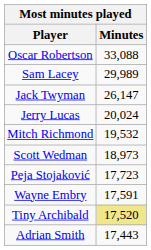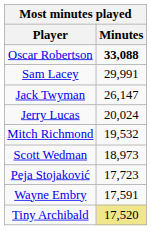(121, 54) normal -> (121, 54) bold
(121, 74) 29,989 -> (121, 74) 29,991
- row: (50, 235)
